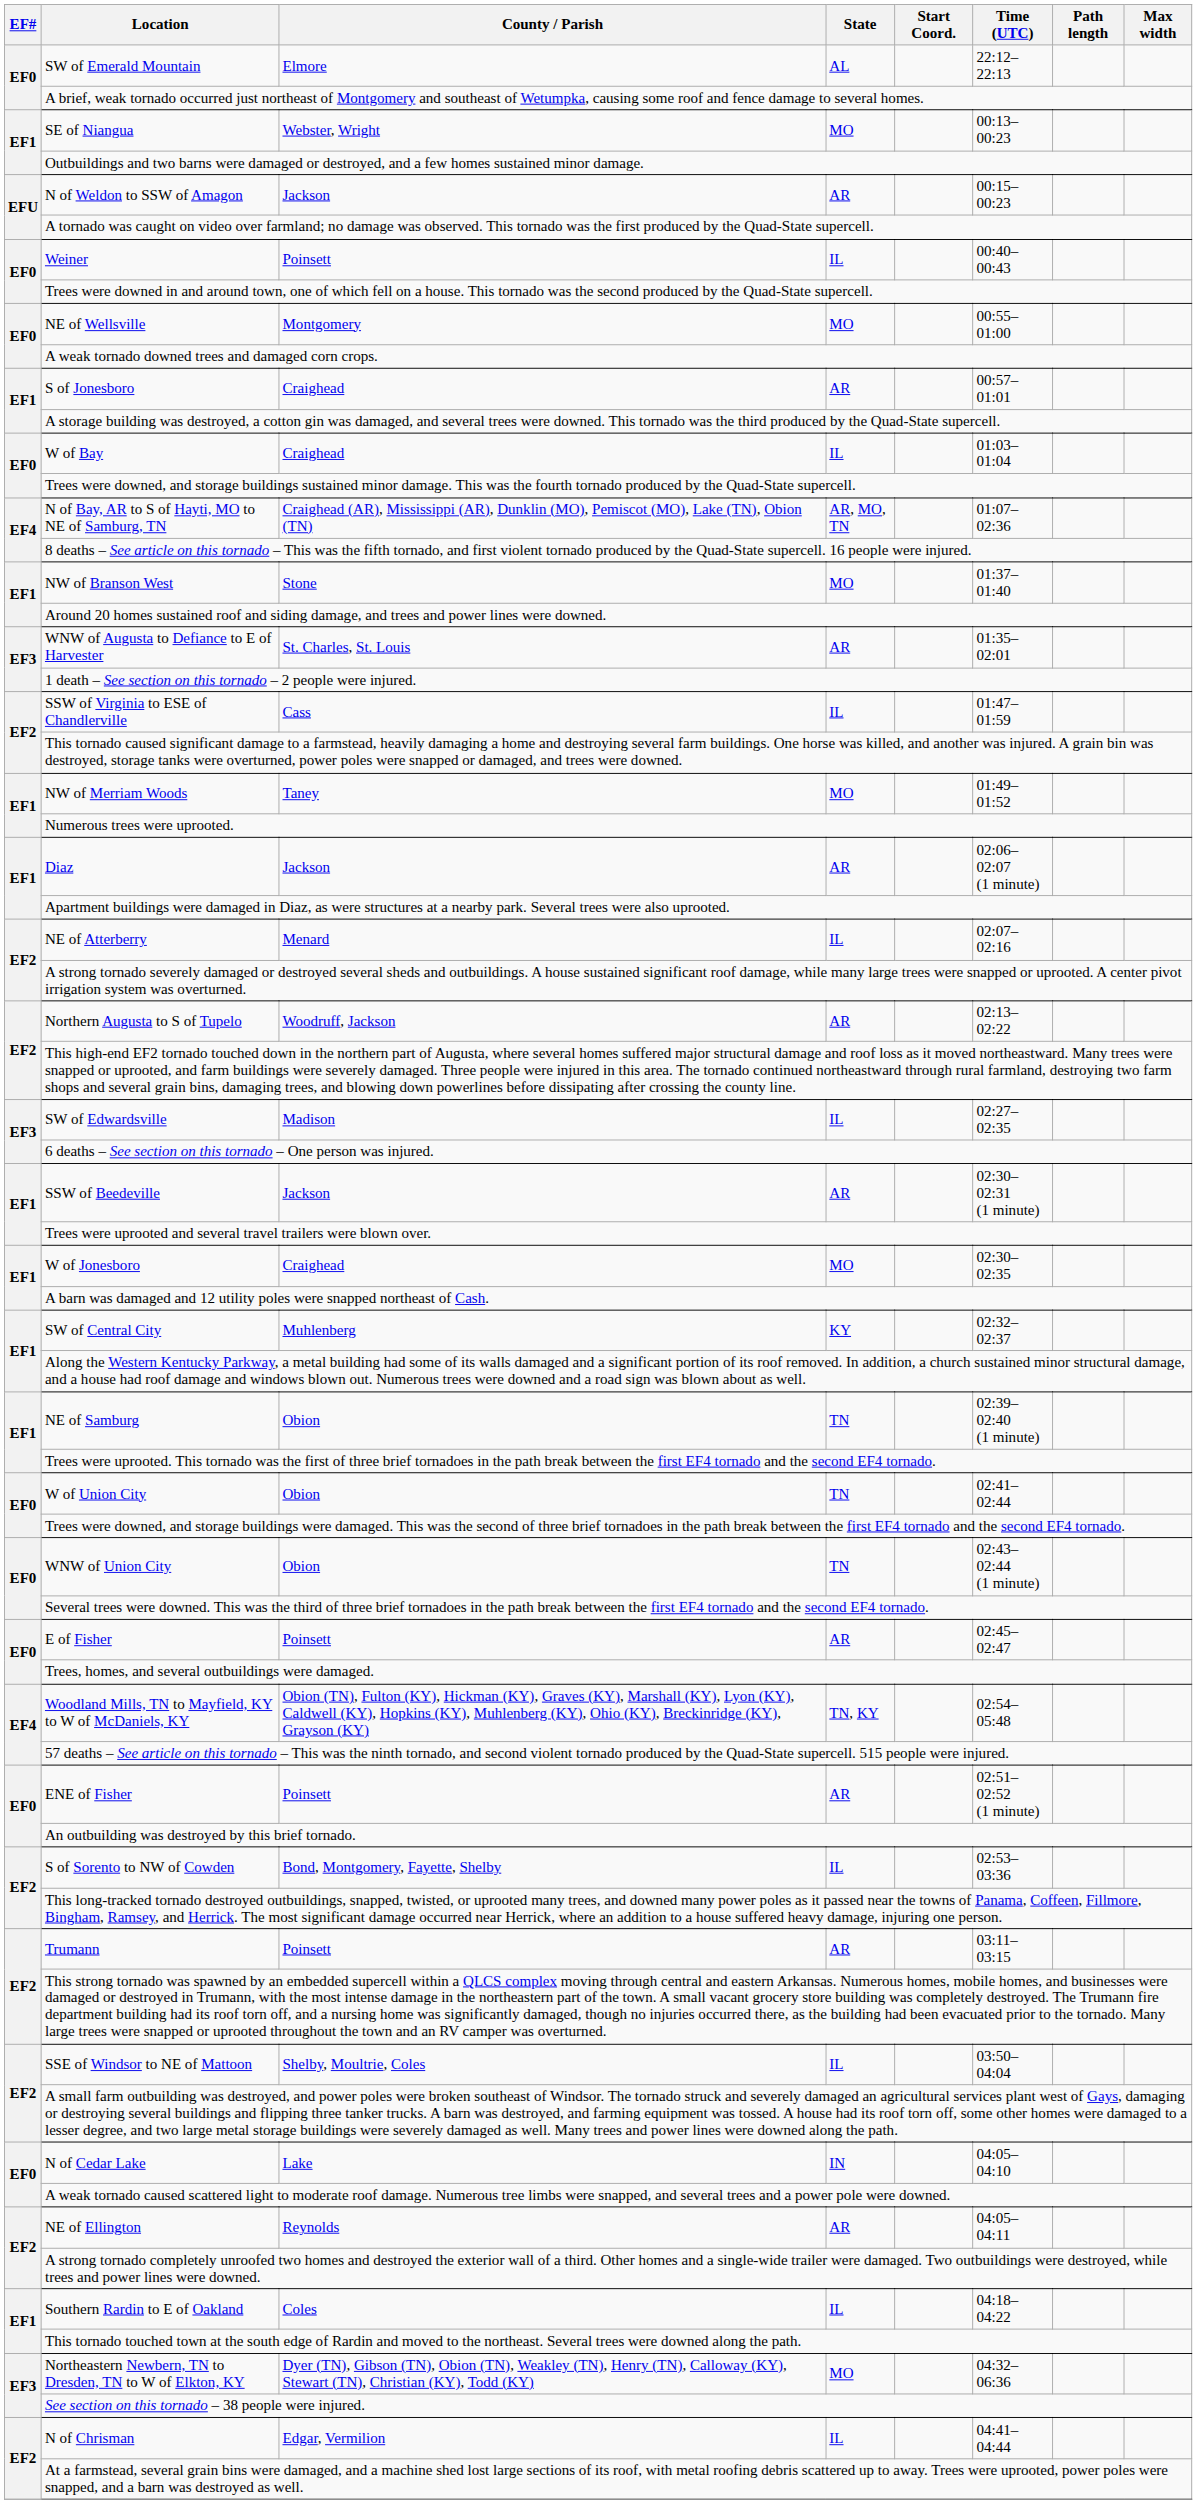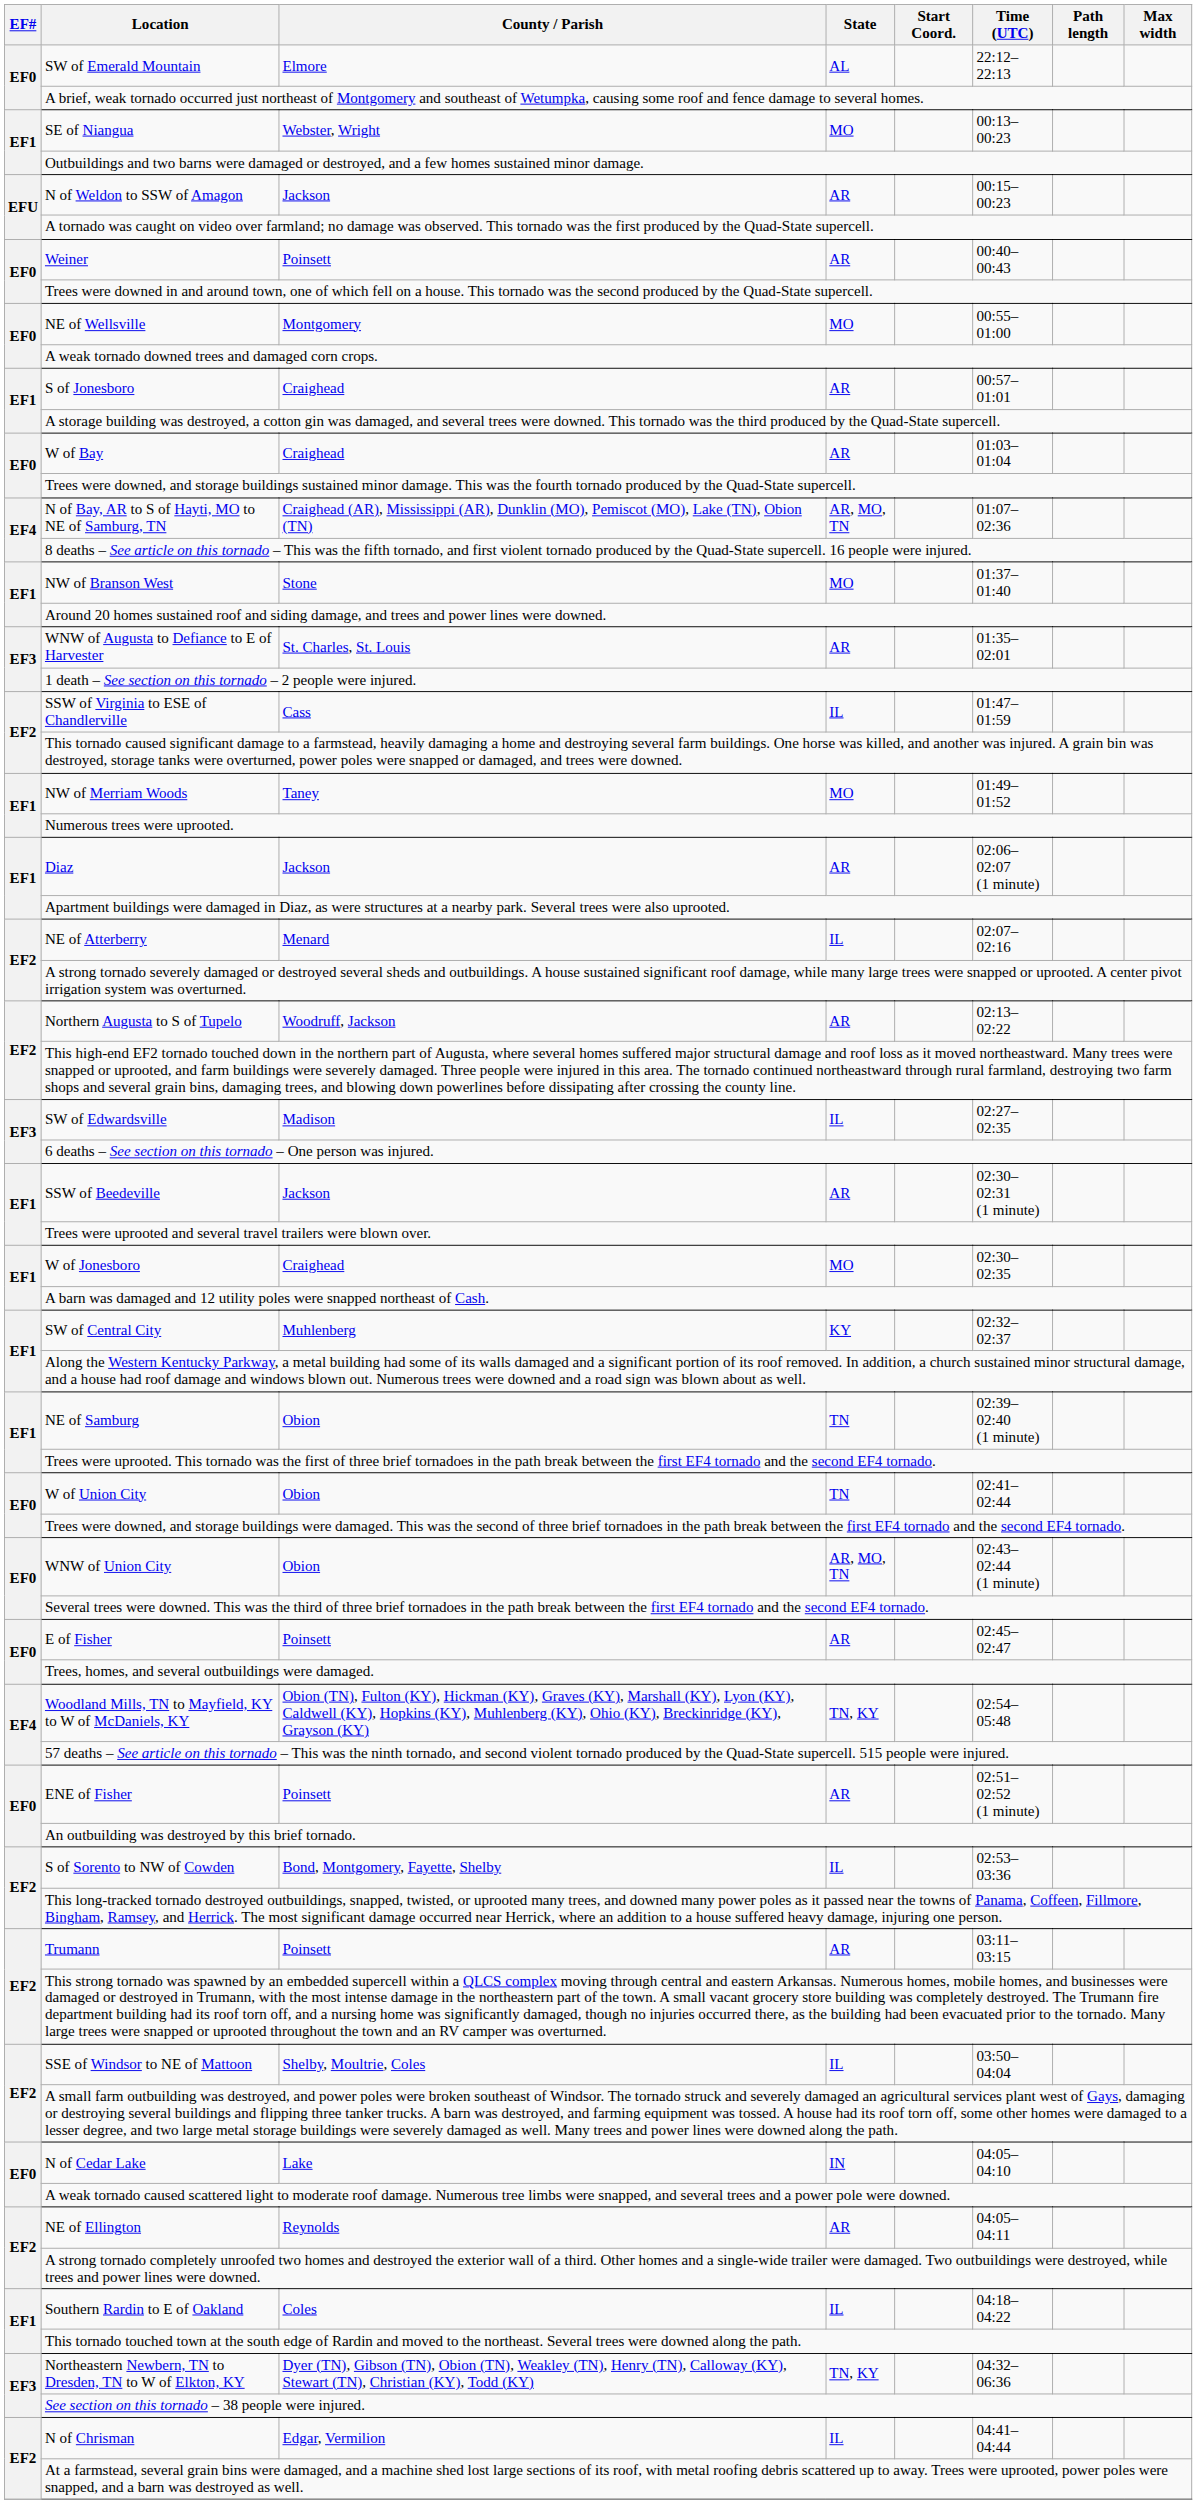(836, 259) IL -> (840, 259) AR
(836, 453) IL -> (840, 453) AR
(839, 1566) TN -> (858, 1566) AR, MO, TN
(841, 2373) MO -> (854, 2373) TN, KY
